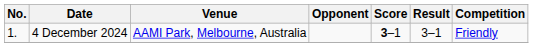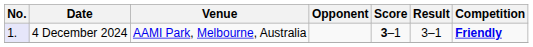(12, 33) no background -> (12, 33) lavender background
(477, 33) normal -> (479, 33) bold
